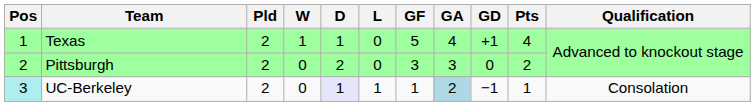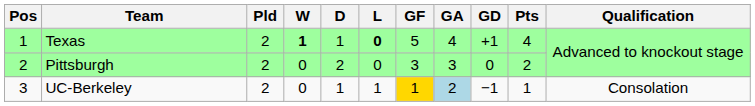(303, 40) normal -> (303, 40) bold
(377, 40) normal -> (377, 40) bold
(23, 88) paleturquoise background -> (23, 88) no background
(340, 88) lavender background -> (340, 88) no background
(415, 88) no background -> (415, 88) gold background
